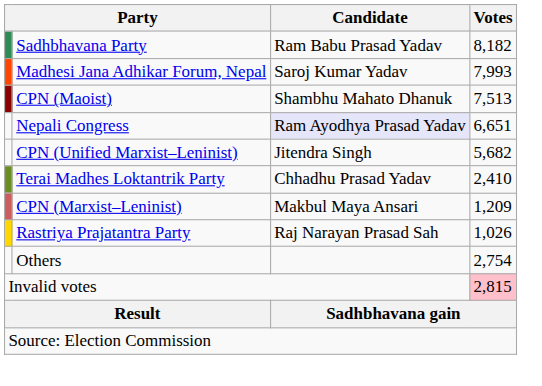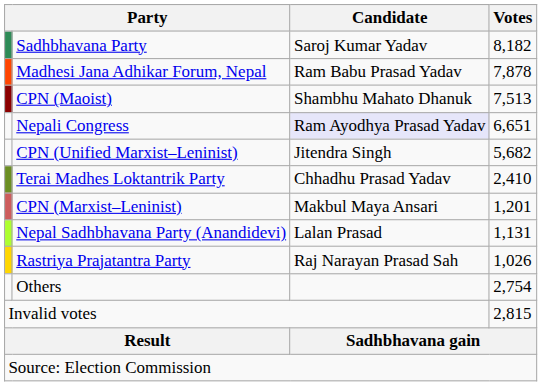(358, 44) Ram Babu Prasad Yadav -> (361, 44) Saroj Kumar Yadav
(341, 71) Saroj Kumar Yadav -> (378, 71) Ram Babu Prasad Yadav
(493, 71) 7,993 -> (512, 71) 7,878
(493, 206) 1,209 -> (512, 206) 1,201
+ row: (151, 233)
(493, 286) pink background -> (512, 313) no background
